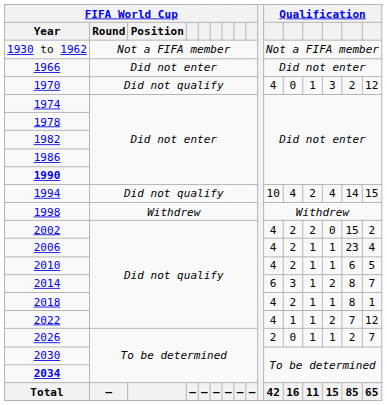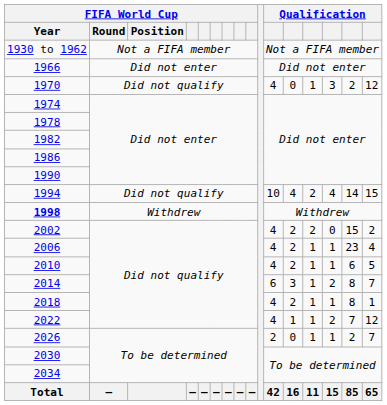(47, 176) bold -> (47, 176) normal
(47, 212) normal -> (47, 212) bold
(47, 374) bold -> (47, 374) normal
